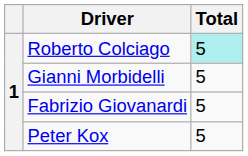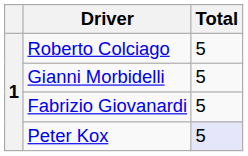(201, 48) paleturquoise background -> (201, 48) no background
(201, 135) no background -> (201, 135) lavender background
